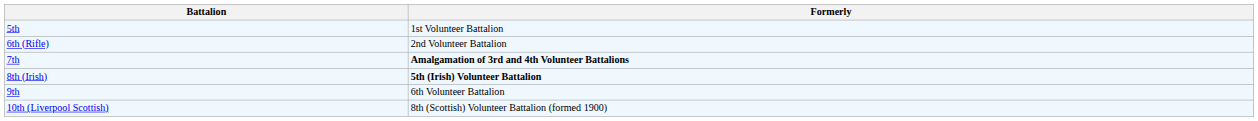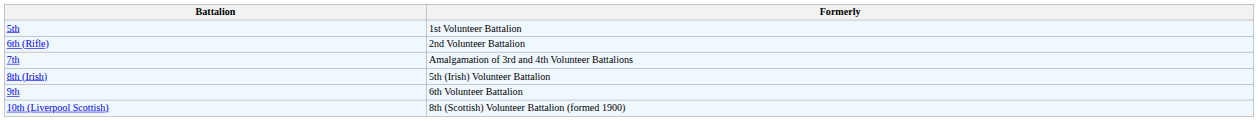(520, 60) bold -> (531, 60) normal
(476, 76) bold -> (490, 76) normal
